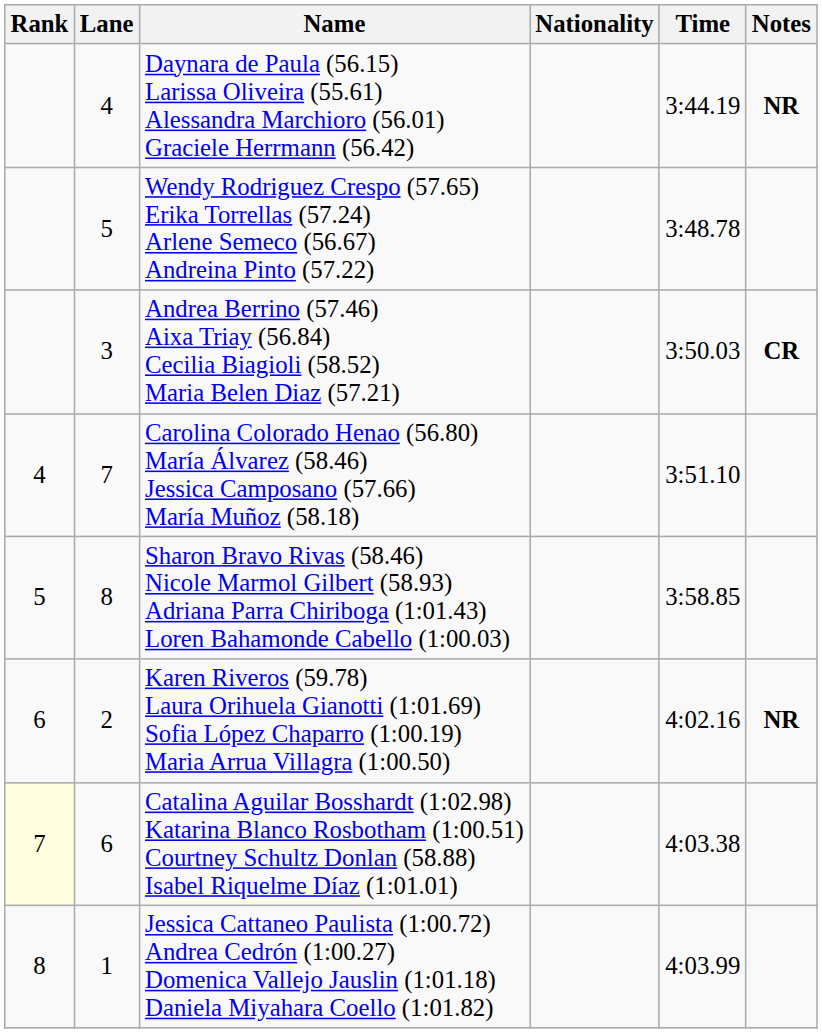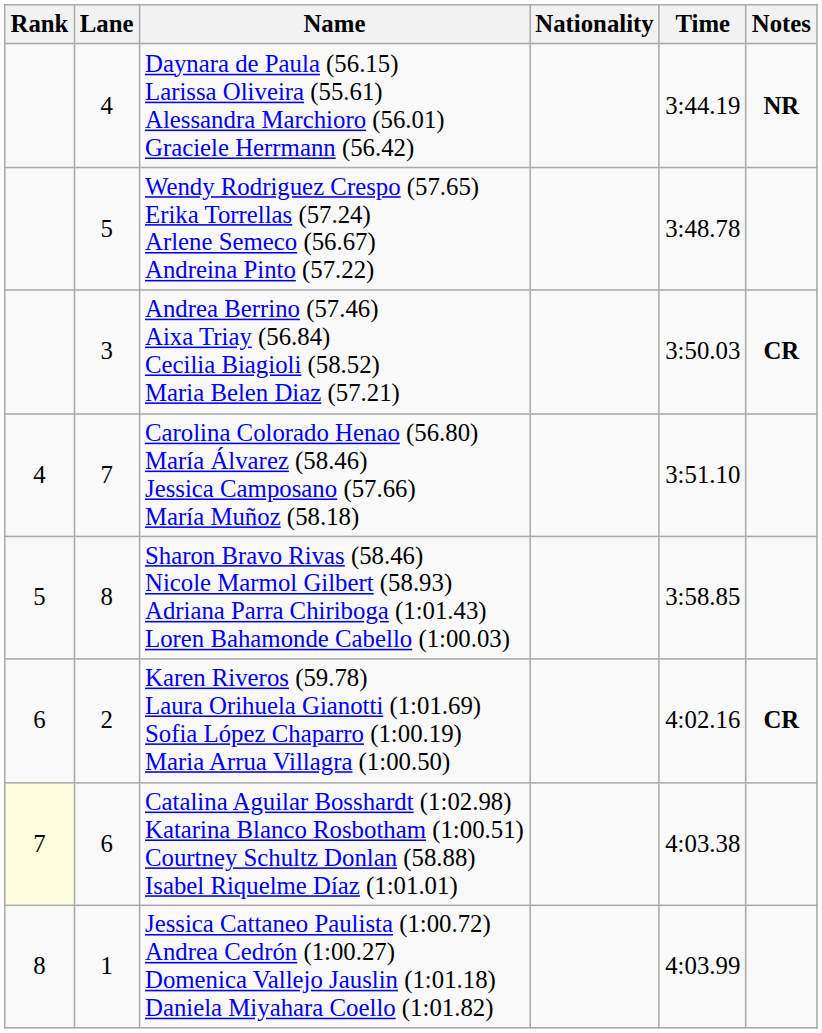(781, 720) NR -> (781, 720) CR
